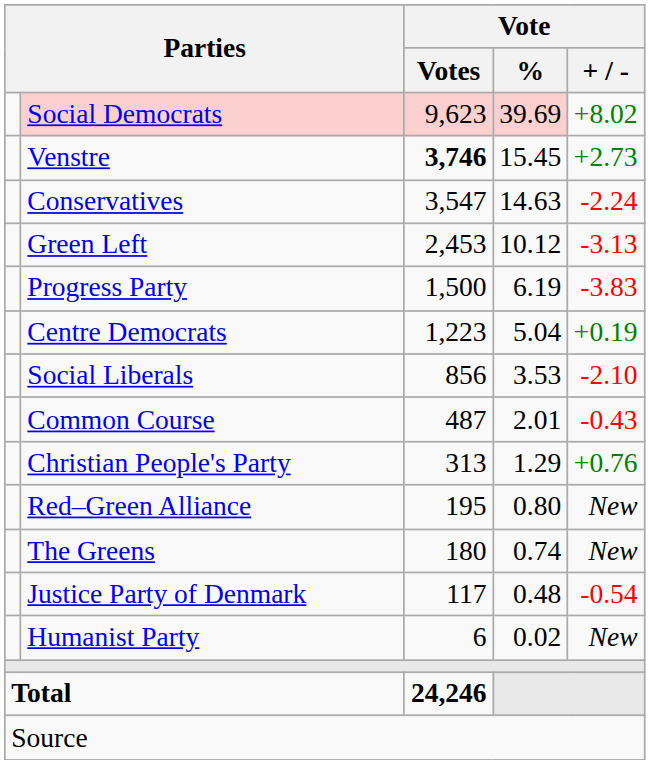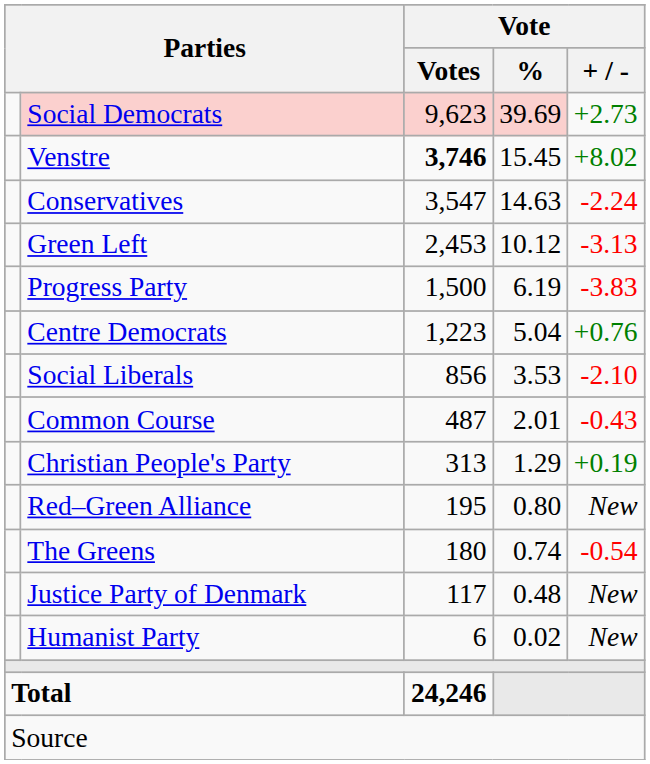(606, 113) +8.02 -> (606, 113) +2.73
(606, 157) +2.73 -> (606, 157) +8.02
(606, 331) +0.19 -> (606, 331) +0.76
(606, 462) +0.76 -> (606, 462) +0.19
(613, 550) New -> (609, 550) -0.54
(609, 593) -0.54 -> (613, 593) New
